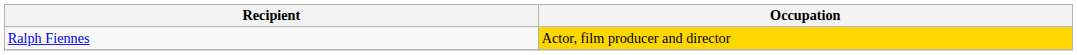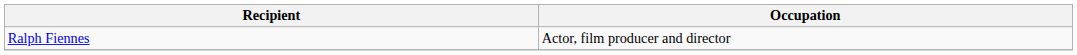(636, 38) gold background -> (636, 38) no background
